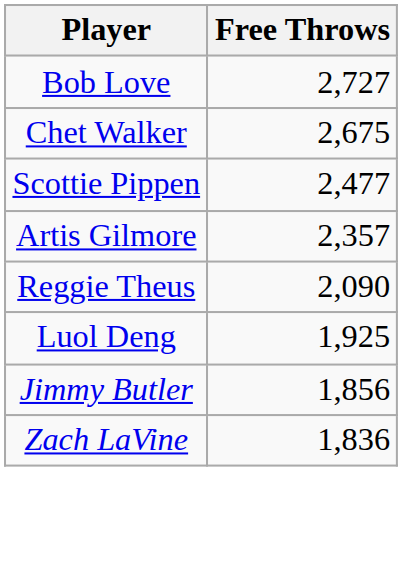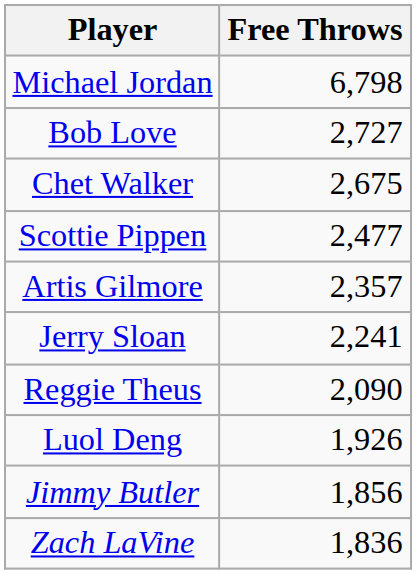+ row: (113, 81)
+ row: (113, 337)
(354, 337) 1,925 -> (366, 440) 1,926
